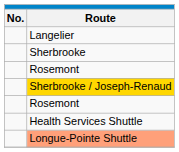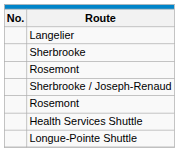(100, 87) gold background -> (100, 87) no background
(83, 138) lightsalmon background -> (83, 138) no background
